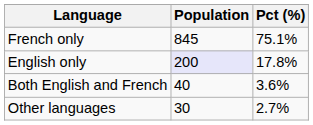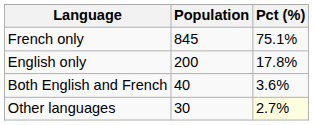(186, 62) lavender background -> (186, 62) no background
(272, 108) no background -> (272, 108) lightyellow background
